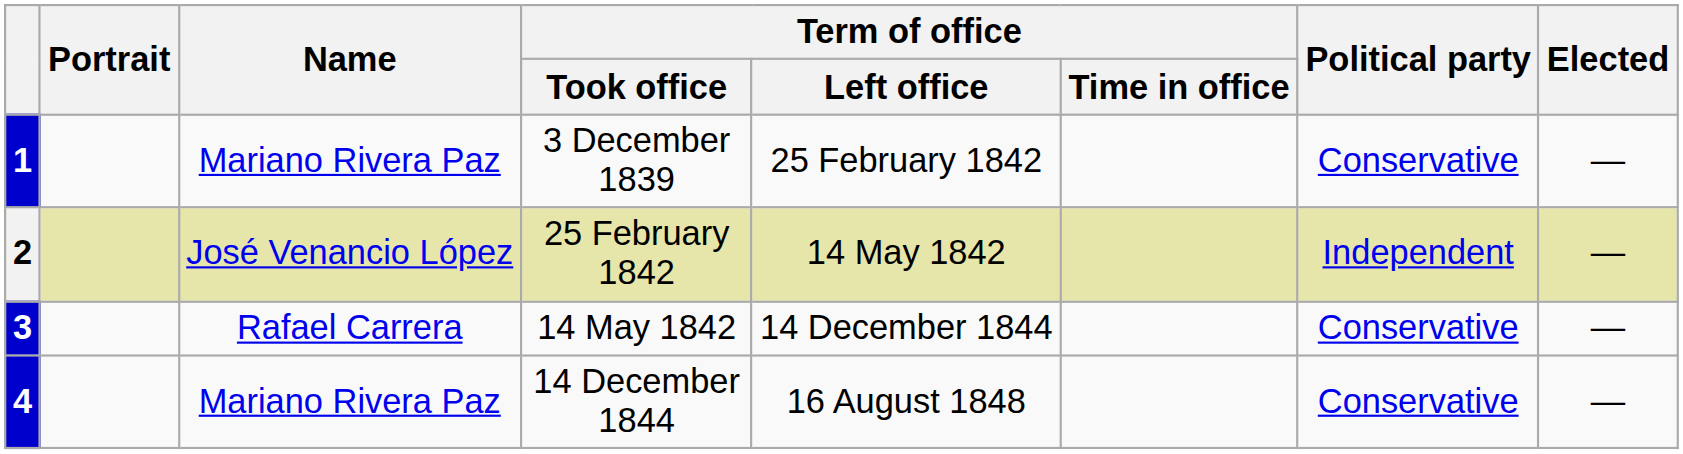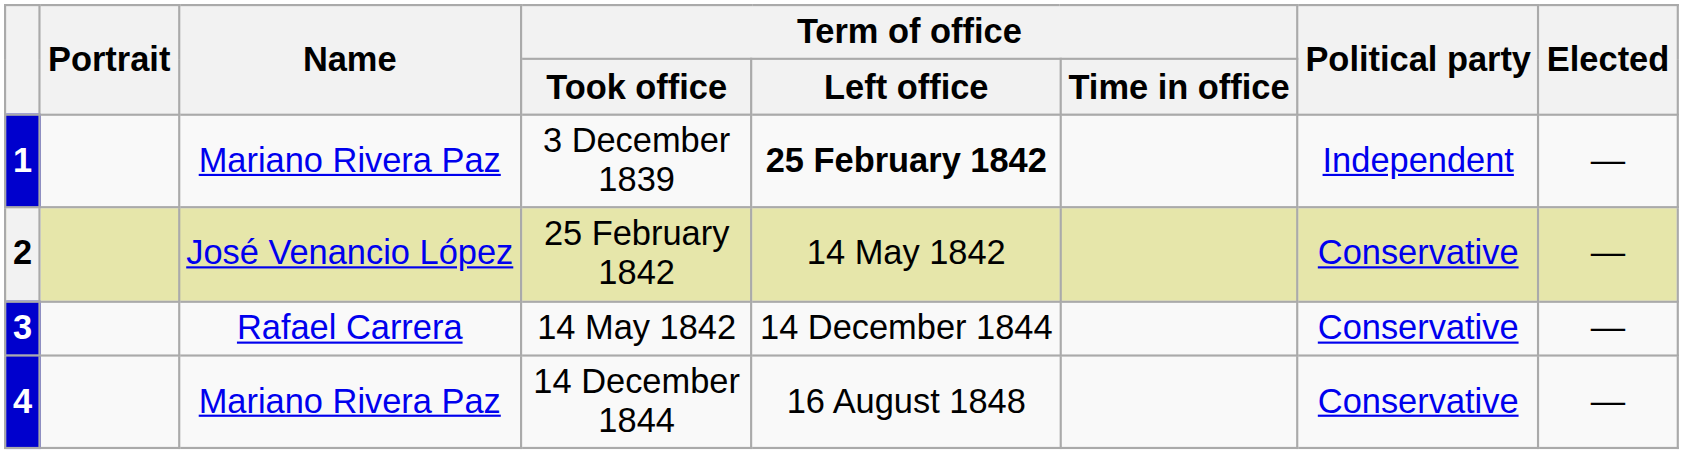(906, 160) normal -> (906, 160) bold
(1418, 160) Conservative -> (1418, 160) Independent
(1418, 253) Independent -> (1418, 253) Conservative
